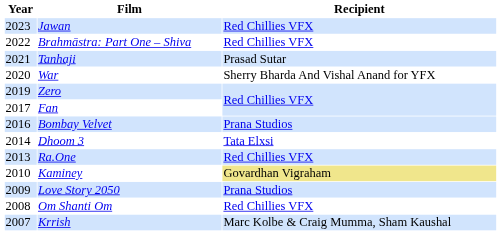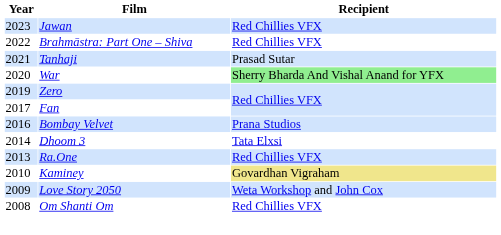(329, 75) no background -> (338, 75) lightgreen background
(258, 189) Prana Studios -> (307, 189) Weta Workshop and John Cox
- row: (54, 222)
